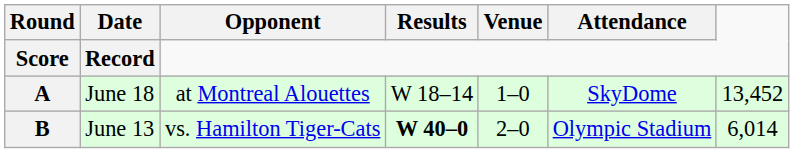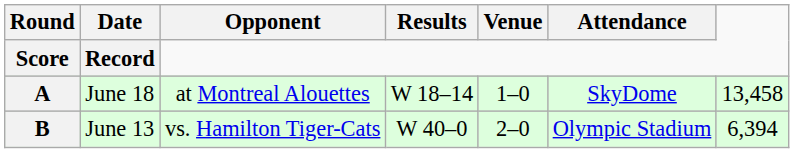(752, 93) 13,452 -> (752, 93) 13,458
(432, 128) bold -> (432, 128) normal
(752, 128) 6,014 -> (752, 128) 6,394
